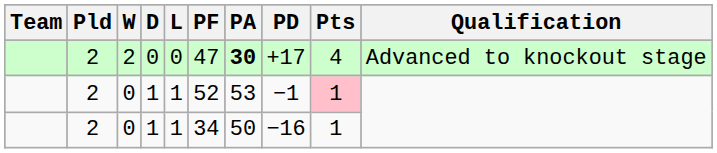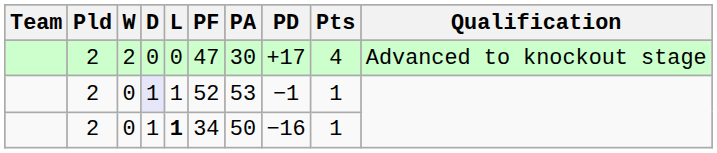(243, 58) bold -> (243, 58) normal
(153, 94) no background -> (153, 94) lavender background
(336, 94) pink background -> (336, 94) no background
(176, 129) normal -> (176, 129) bold
